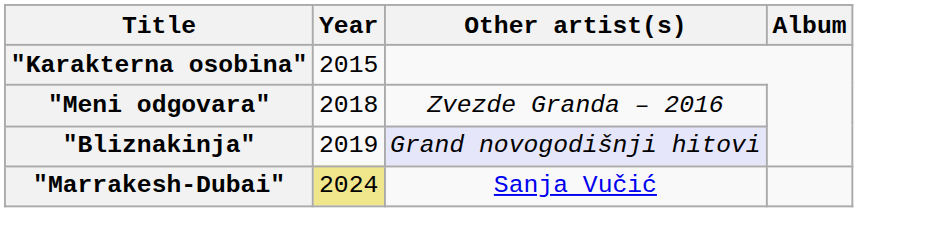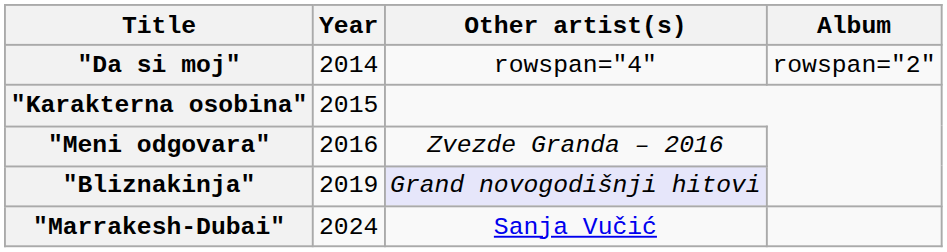+ row: (159, 65)
(349, 106) 2018 -> (349, 146) 2016
(349, 186) khaki background -> (349, 226) no background
